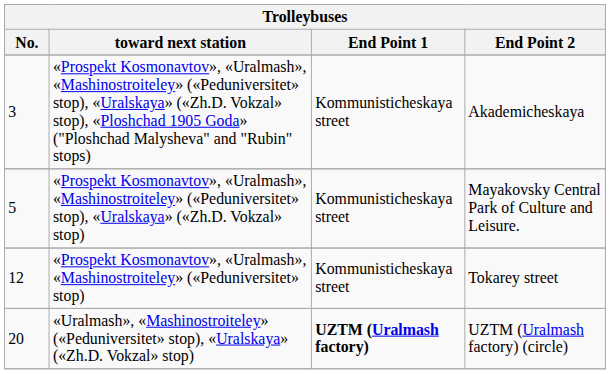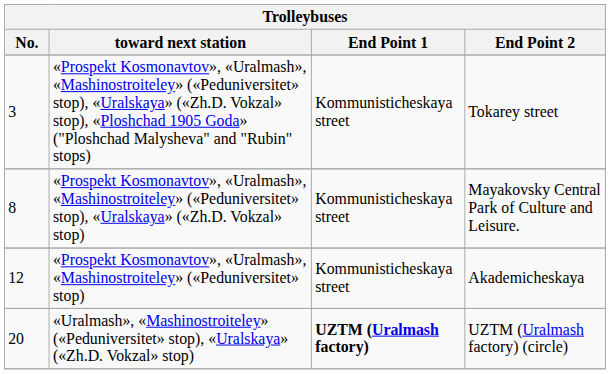(526, 111) Akademicheskaya -> (513, 111) Tokarey street
(12, 208) 5 -> (12, 208) 8
(513, 277) Tokarey street -> (526, 277) Akademicheskaya
